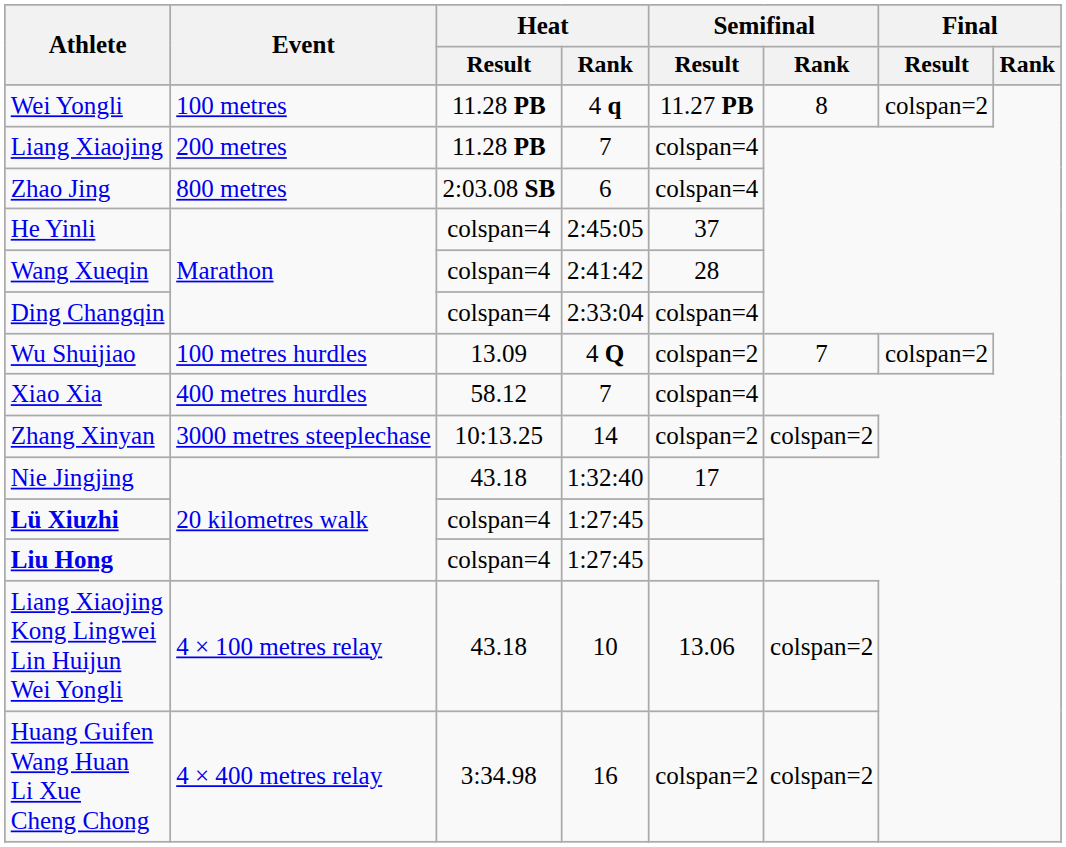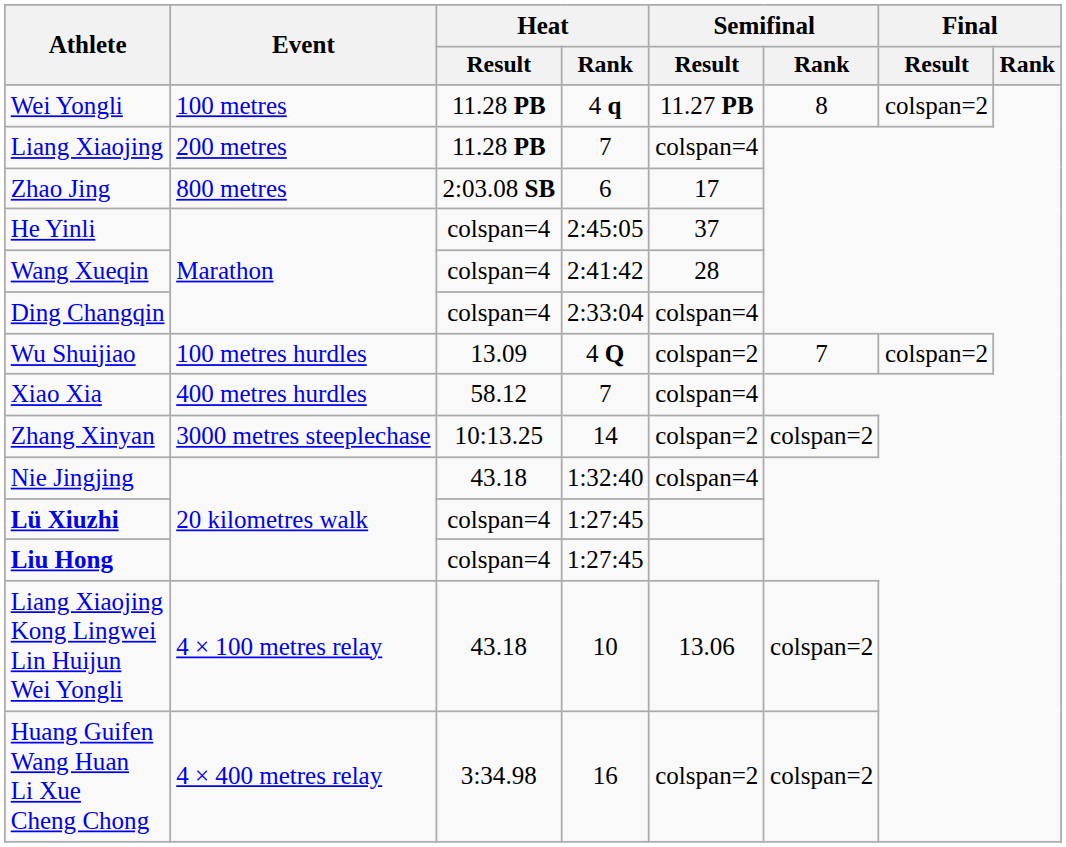(707, 188) colspan=4 -> (707, 188) 17
(707, 477) 17 -> (707, 477) colspan=4
